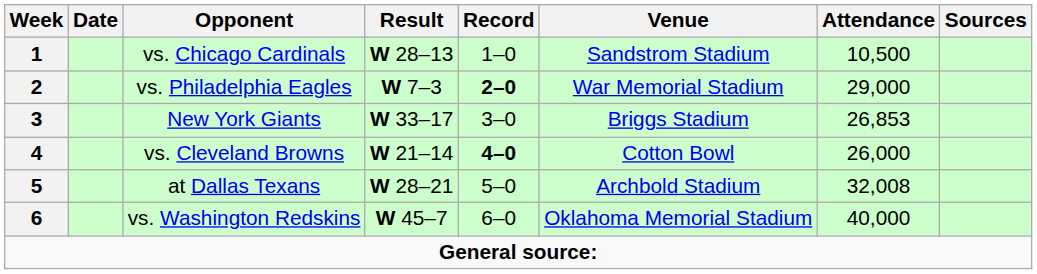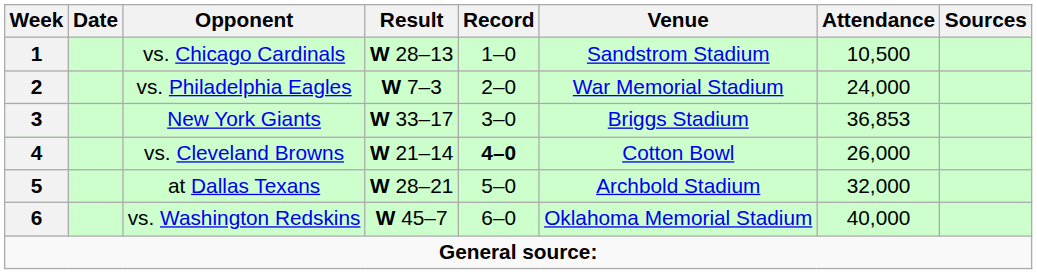(499, 86) bold -> (499, 86) normal
(879, 86) 29,000 -> (879, 86) 24,000
(879, 119) 26,853 -> (879, 119) 36,853
(879, 185) 32,008 -> (879, 185) 32,000
